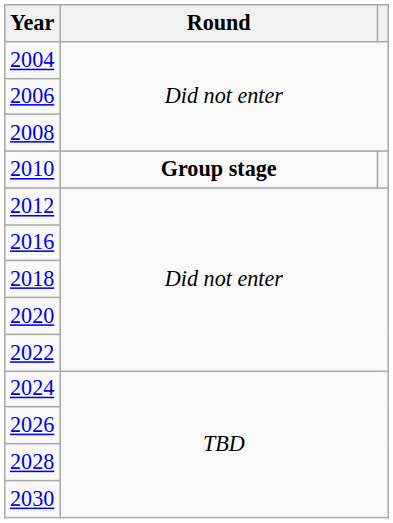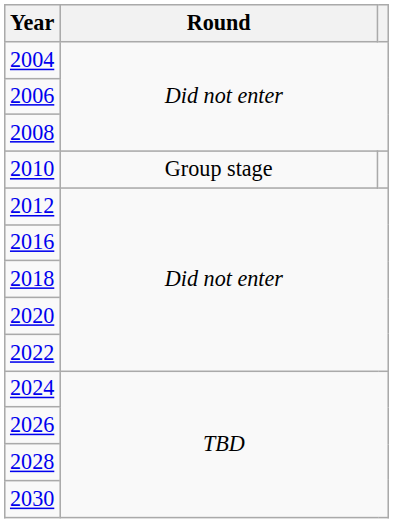(219, 169) bold -> (219, 169) normal
